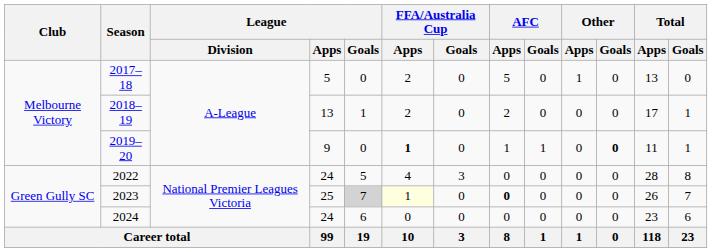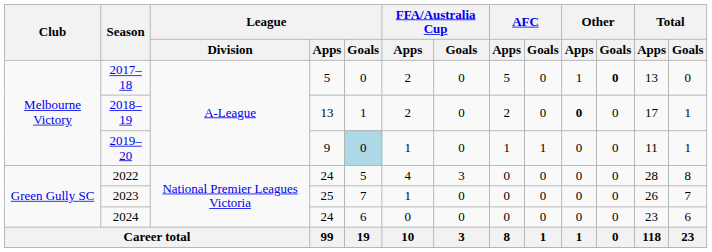(615, 77) normal -> (615, 77) bold
(579, 112) normal -> (579, 112) bold
(363, 148) no background -> (363, 148) lightblue background
(408, 148) bold -> (408, 148) normal
(615, 148) bold -> (615, 148) normal
(363, 196) lightgrey background -> (363, 196) no background
(408, 196) lightyellow background -> (408, 196) no background
(507, 196) bold -> (507, 196) normal
